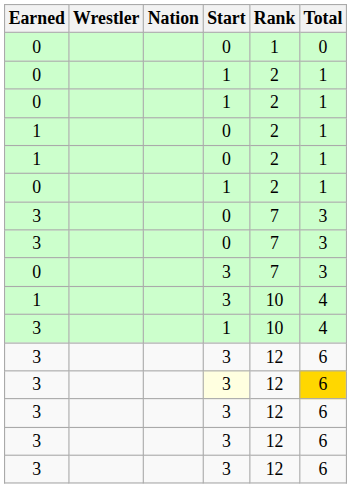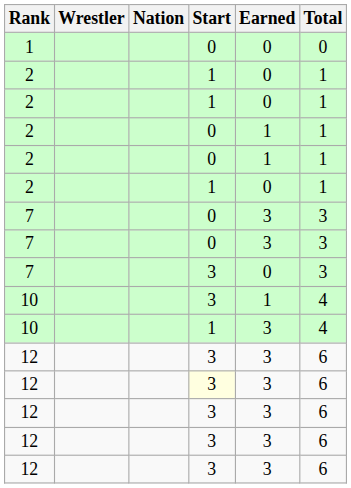columns swapped: (275, 18) <-> (37, 18)
(323, 384) gold background -> (323, 384) no background
